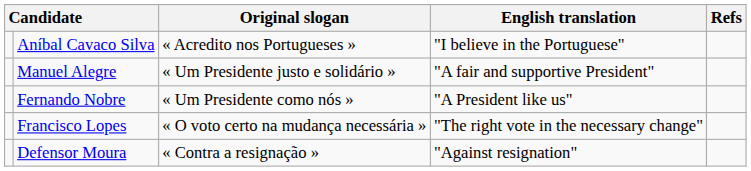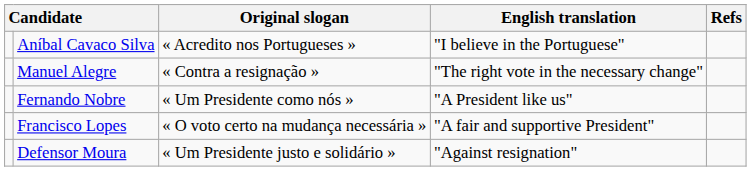(279, 71) « Um Presidente justo e solidário » -> (241, 71) « Contra a resignação »
(544, 71) "A fair and supportive President" -> (569, 71) "The right vote in the necessary change"
(569, 125) "The right vote in the necessary change" -> (544, 125) "A fair and supportive President"
(241, 152) « Contra a resignação » -> (279, 152) « Um Presidente justo e solidário »
